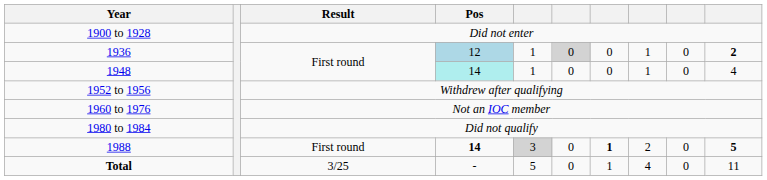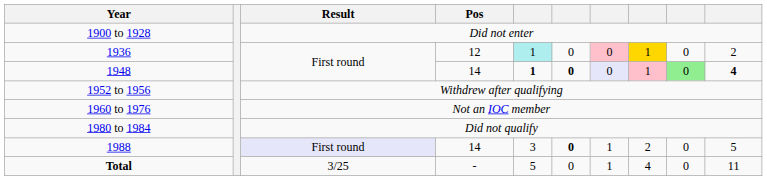(474, 52) lightblue background -> (474, 52) no background
(533, 52) no background -> (533, 52) paleturquoise background
(571, 52) lightgrey background -> (571, 52) no background
(609, 52) no background -> (609, 52) pink background
(648, 52) no background -> (648, 52) gold background
(734, 52) bold -> (734, 52) normal
(474, 71) paleturquoise background -> (474, 71) no background
(533, 71) normal -> (533, 71) bold
(571, 71) normal -> (571, 71) bold
(609, 71) no background -> (609, 71) lavender background
(648, 71) no background -> (648, 71) pink background
(686, 71) no background -> (686, 71) lightgreen background
(734, 71) normal -> (734, 71) bold
(338, 147) no background -> (338, 147) lavender background
(474, 147) bold -> (474, 147) normal
(533, 147) lightgrey background -> (533, 147) no background
(571, 147) normal -> (571, 147) bold
(609, 147) bold -> (609, 147) normal
(734, 147) bold -> (734, 147) normal
